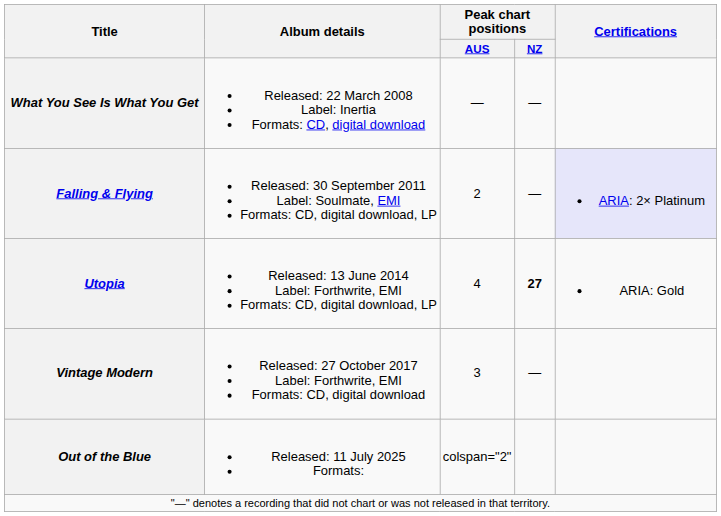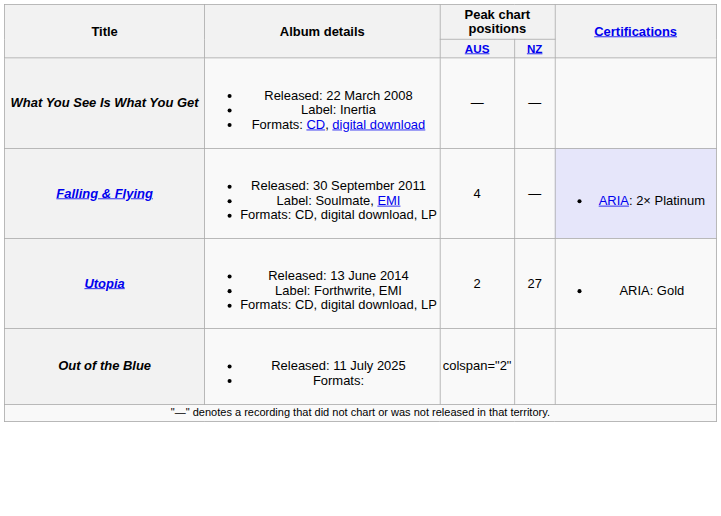(477, 193) 2 -> (477, 193) 4
(477, 283) 4 -> (477, 283) 2
(535, 283) bold -> (535, 283) normal
- row: (105, 373)
